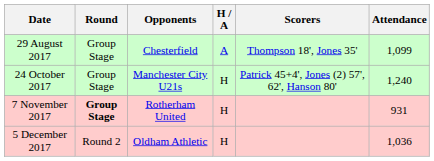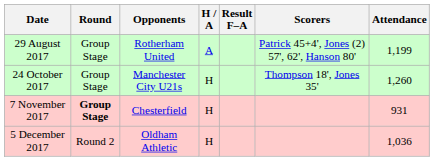+ column: (237, 19)
(170, 50) Chesterfield -> (159, 50) Rotherham United
(302, 50) Thompson 18', Jones 35' -> (312, 50) Patrick 45+4', Jones (2) 57', 62', Hanson 80'
(399, 50) 1,099 -> (399, 50) 1,199
(302, 80) Patrick 45+4', Jones (2) 57', 62', Hanson 80' -> (312, 80) Thompson 18', Jones 35'
(399, 80) 1,240 -> (399, 80) 1,260
(170, 110) Rotherham United -> (159, 110) Chesterfield
